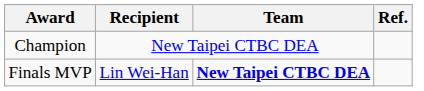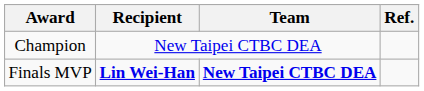(144, 72) normal -> (147, 72) bold
